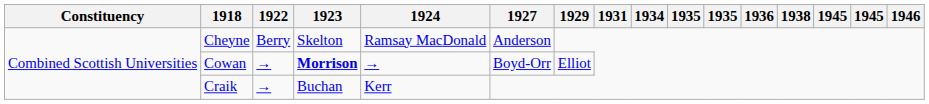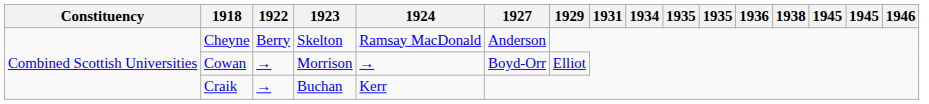(327, 63) bold -> (325, 63) normal
